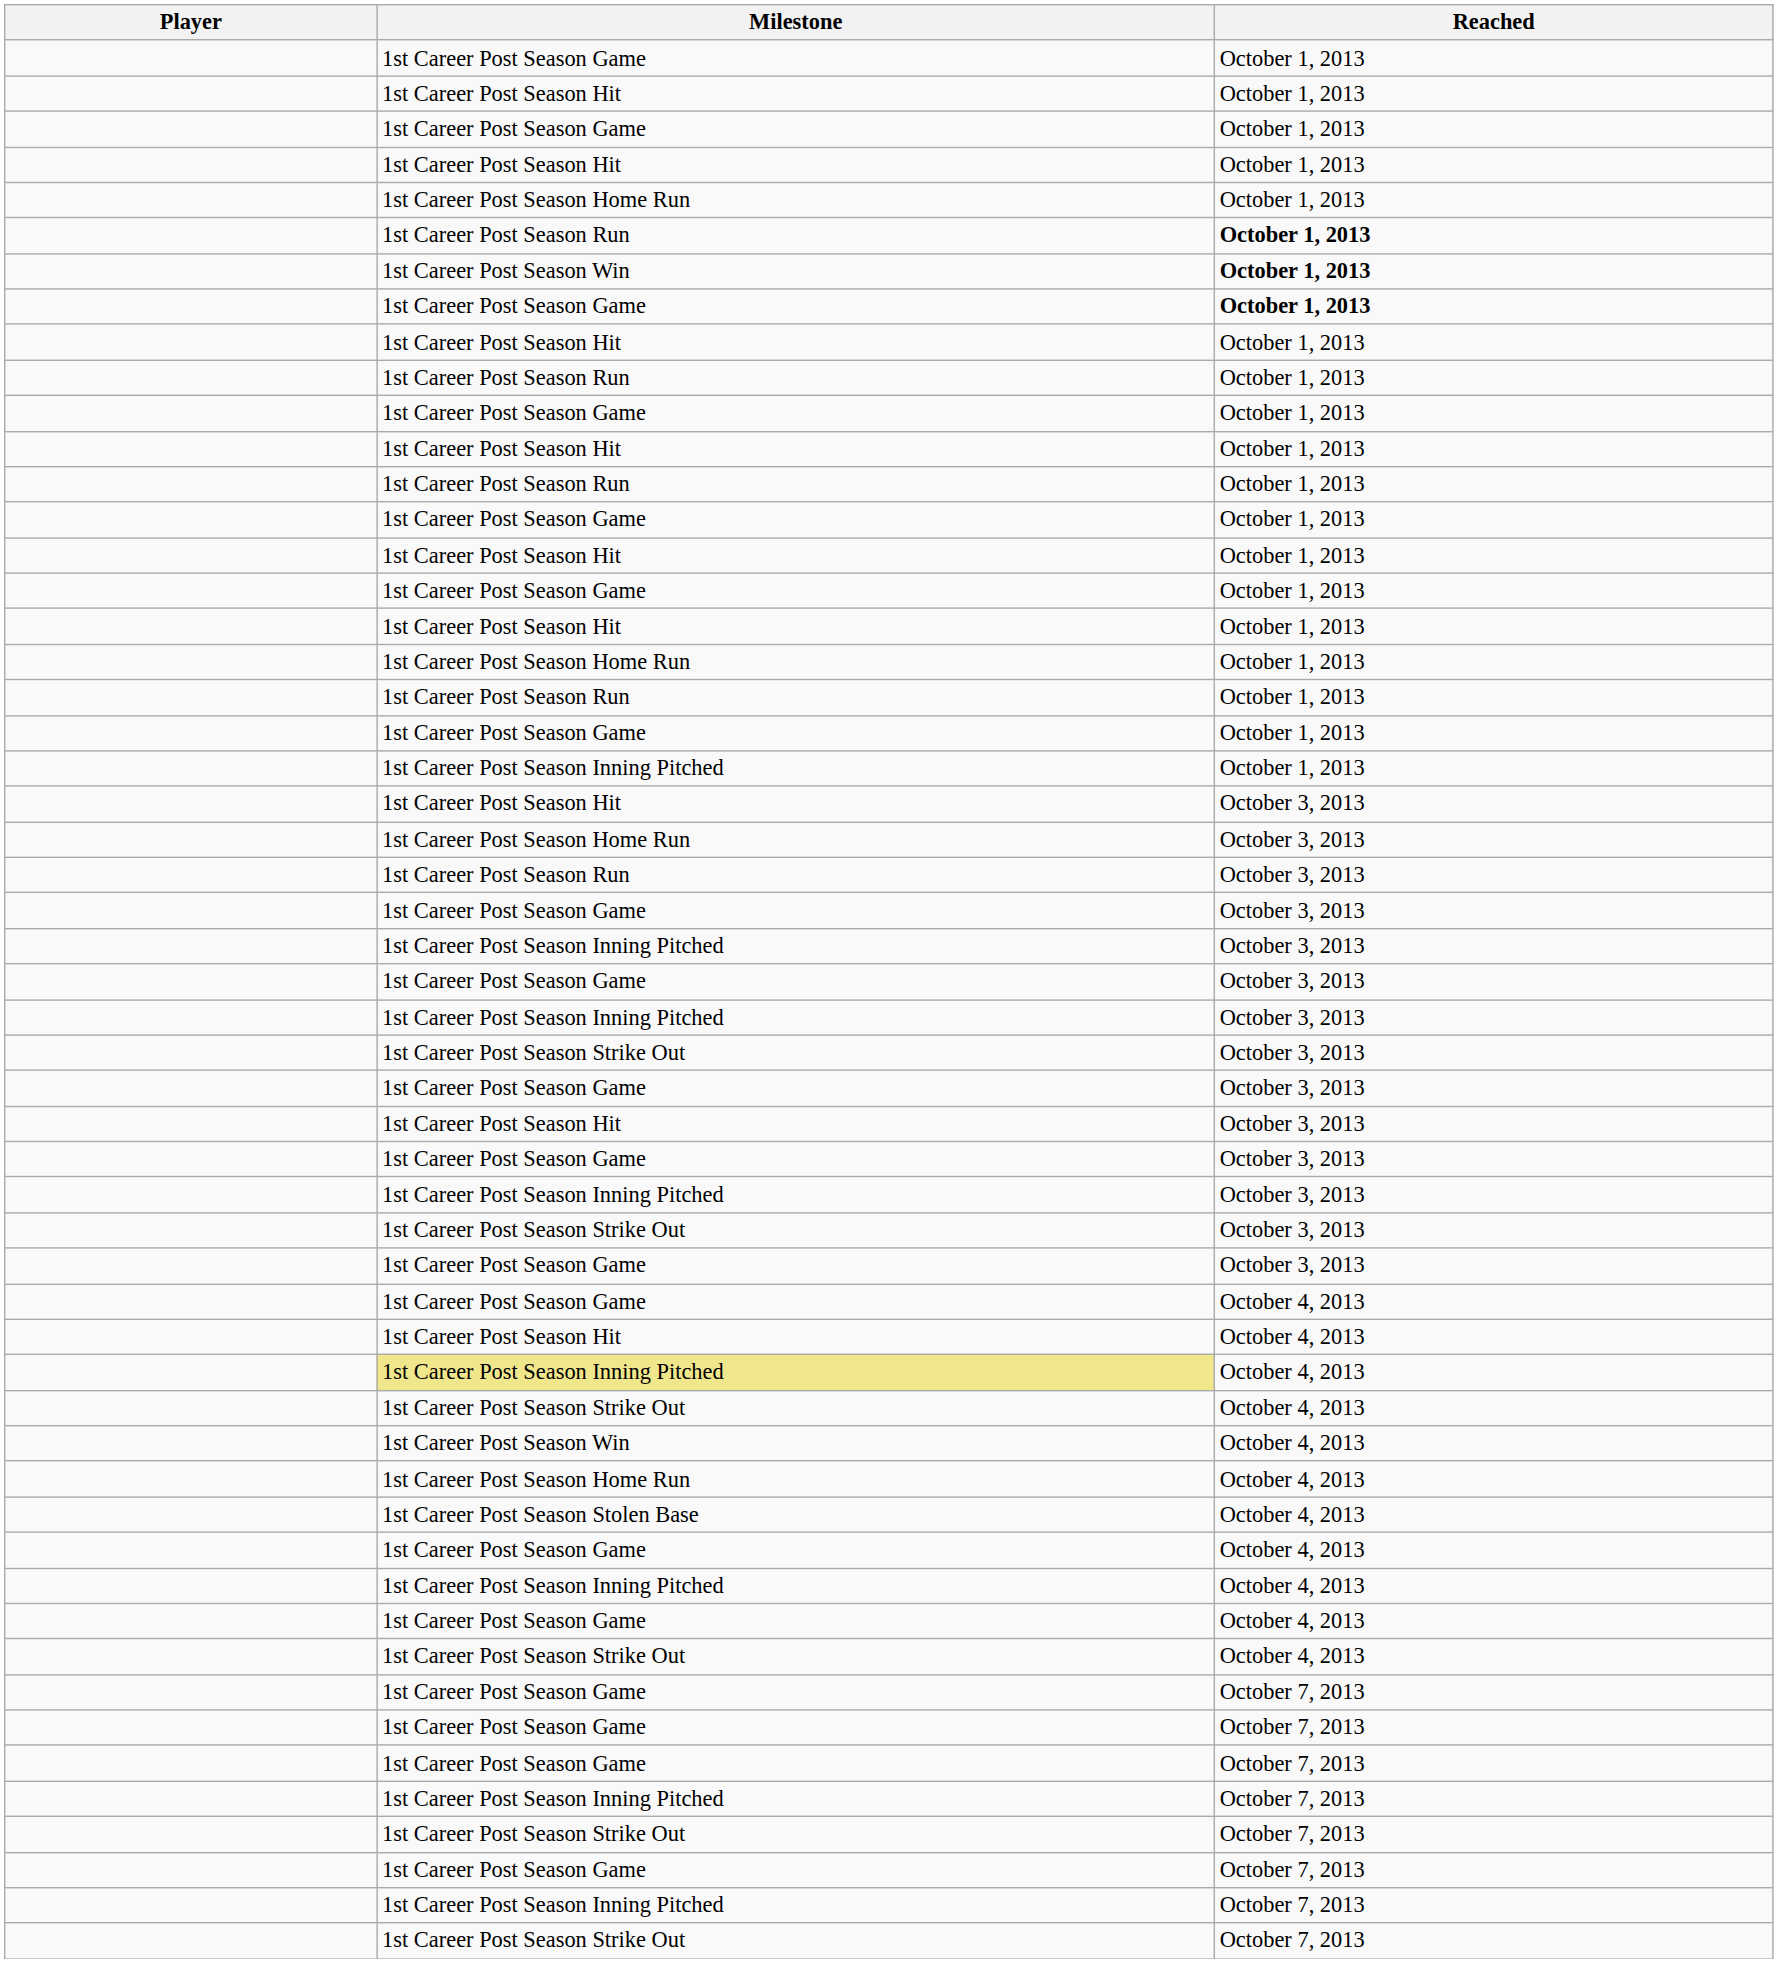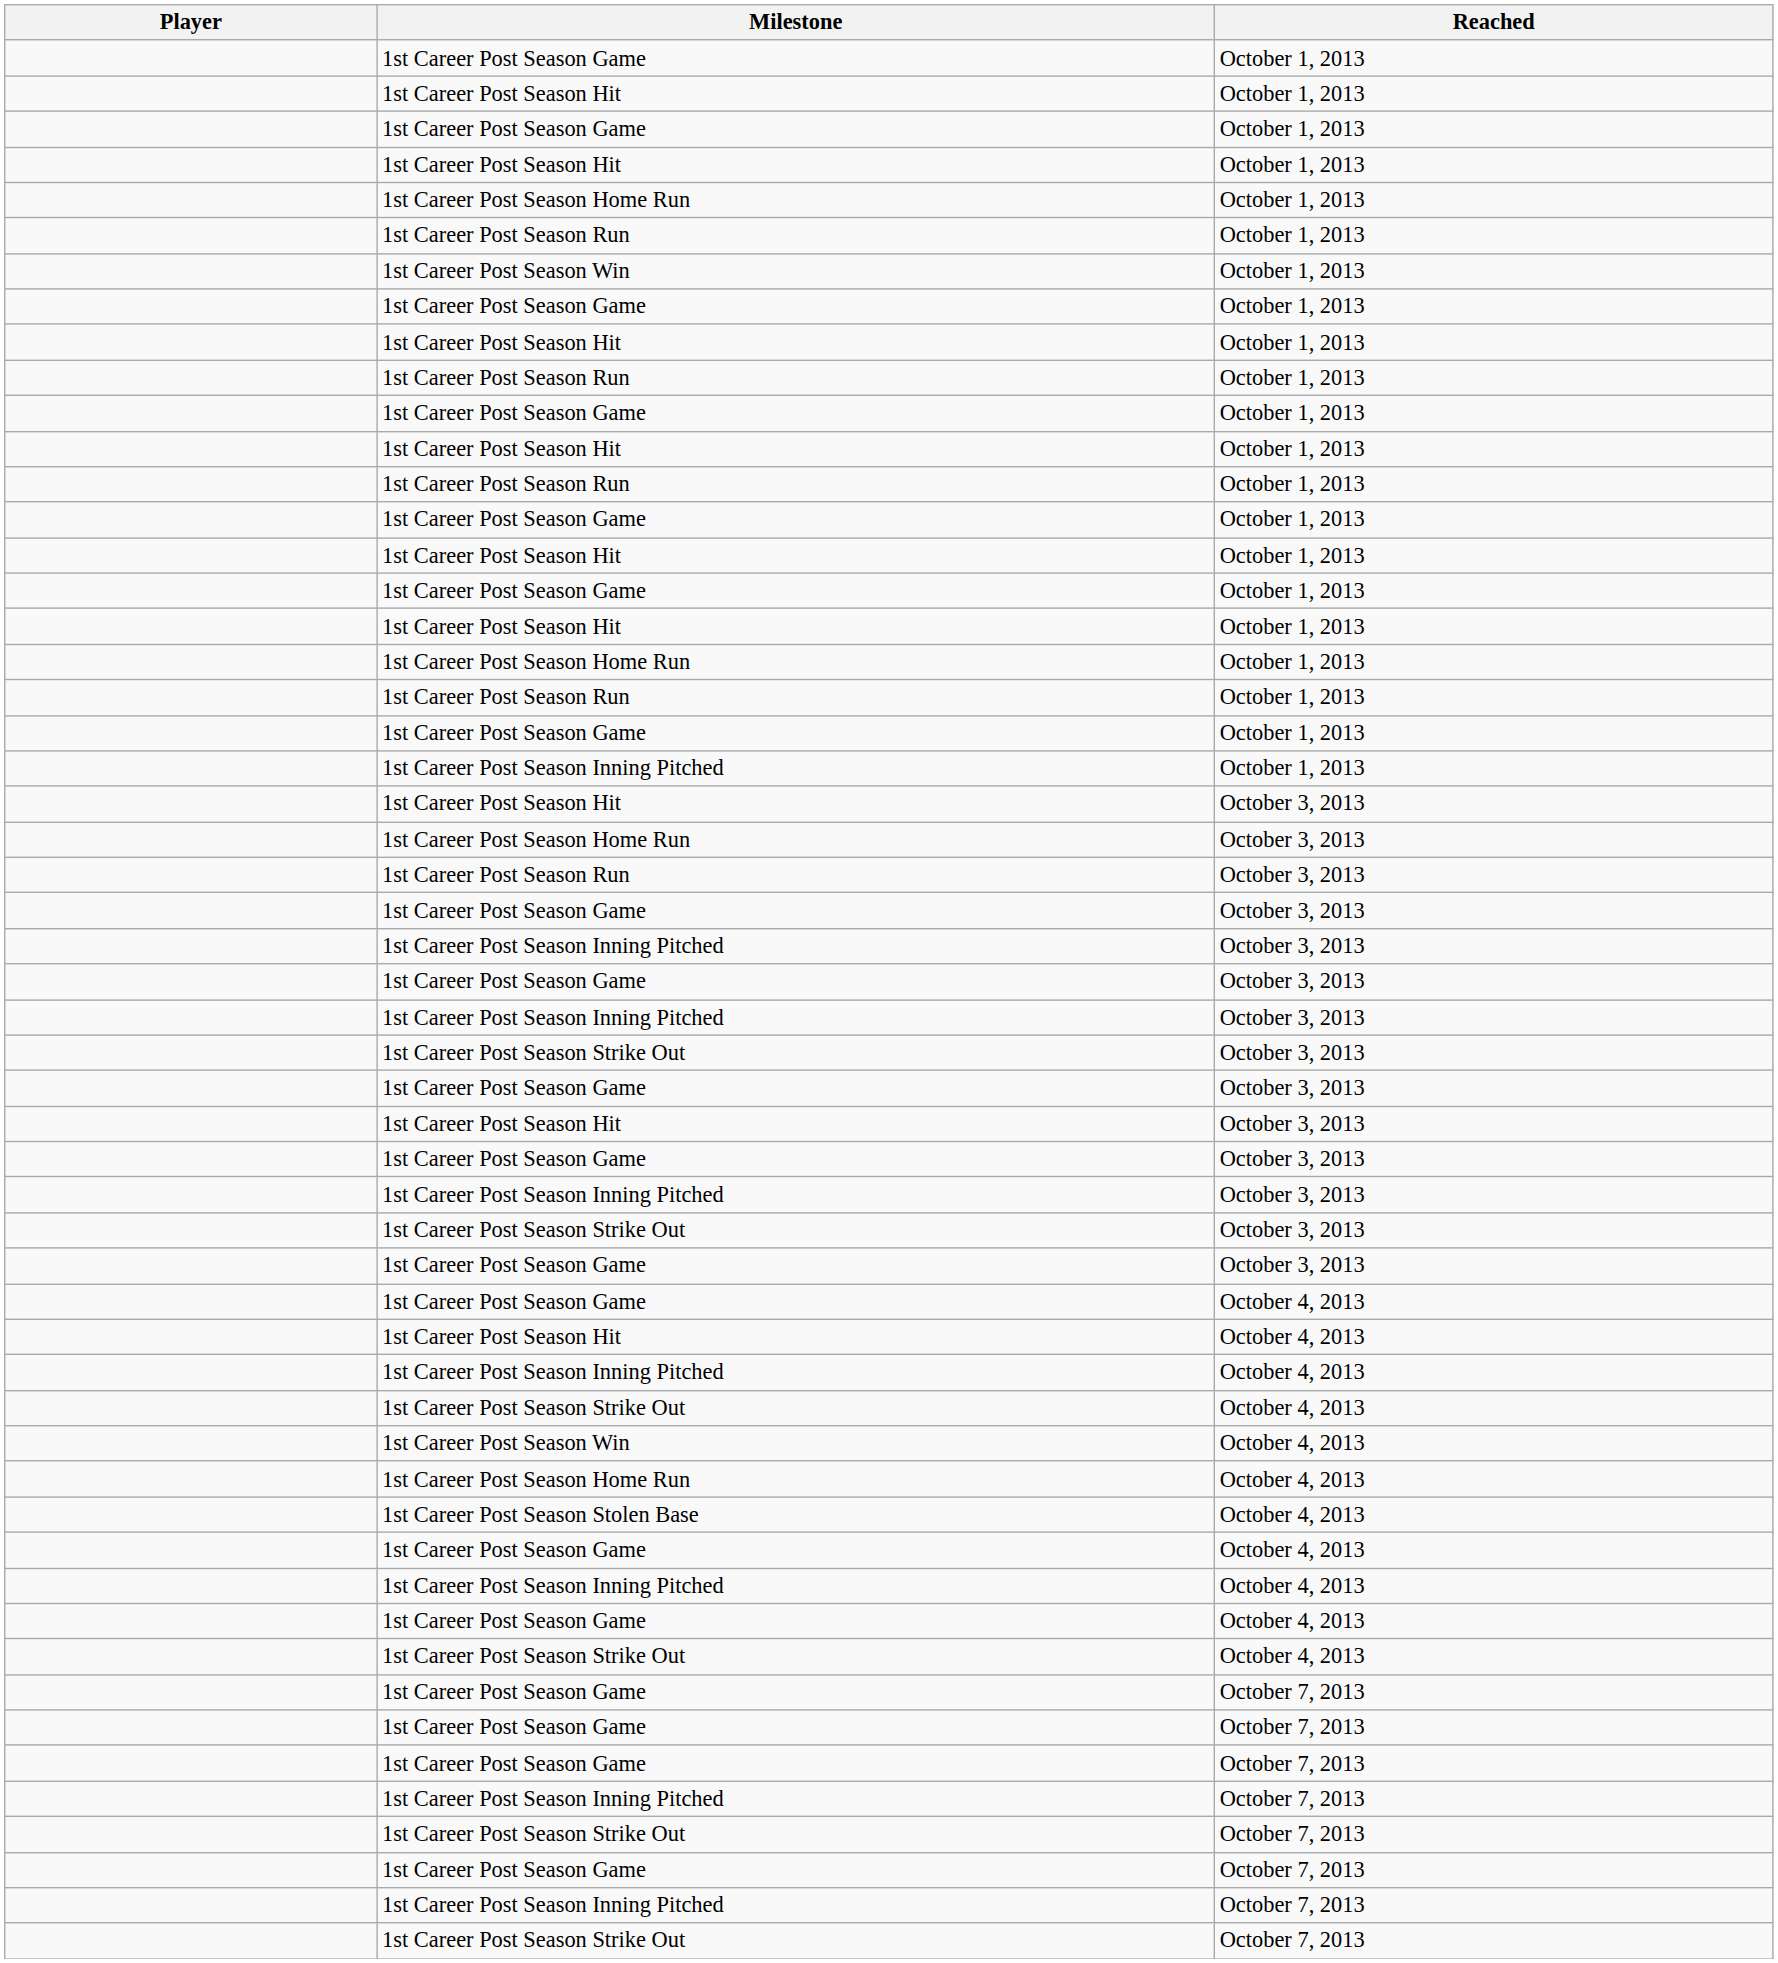(1295, 235) bold -> (1292, 235) normal
(1295, 270) bold -> (1292, 270) normal
(1295, 306) bold -> (1292, 306) normal
(553, 1372) khaki background -> (553, 1372) no background
